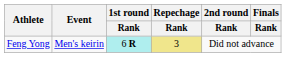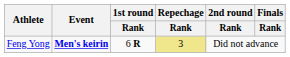(79, 44) normal -> (81, 44) bold
(129, 44) paleturquoise background -> (133, 44) no background
